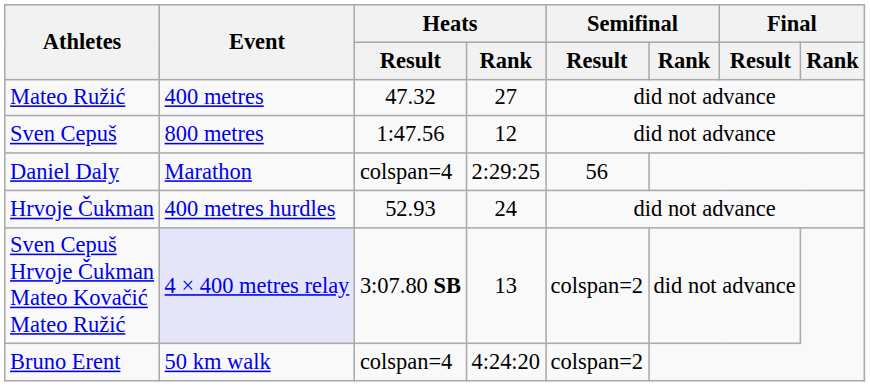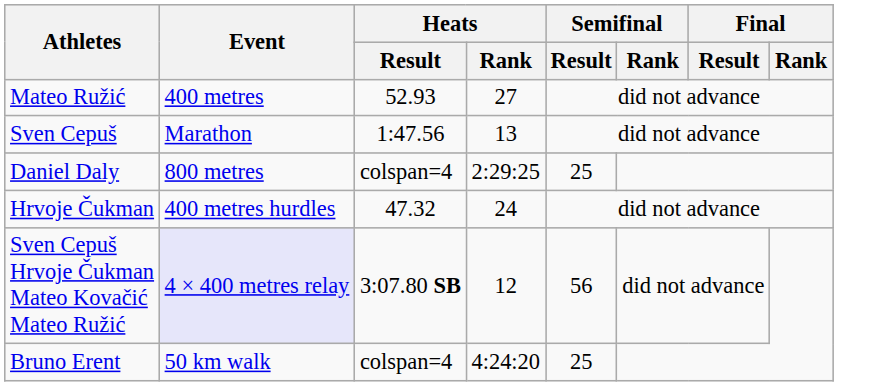(410, 97) 47.32 -> (410, 97) 52.93
(214, 134) 800 metres -> (208, 134) Marathon
(506, 134) 12 -> (506, 134) 13
(208, 171) Marathon -> (214, 171) 800 metres
(597, 171) 56 -> (581, 171) 25
(410, 208) 52.93 -> (410, 208) 47.32
(506, 285) 13 -> (506, 285) 12
(597, 285) colspan=2 -> (581, 285) 56
(597, 362) colspan=2 -> (581, 362) 25
